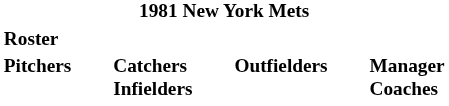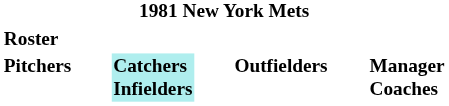(153, 77) no background -> (153, 77) paleturquoise background
